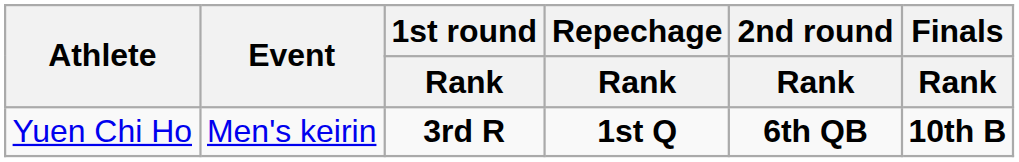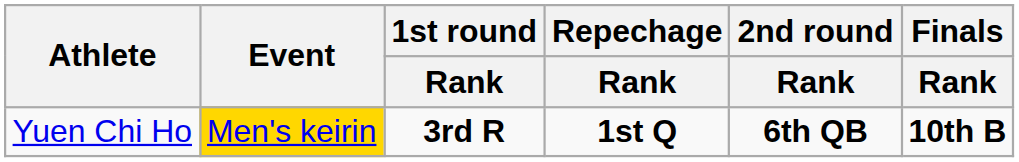(292, 132) no background -> (292, 132) gold background
